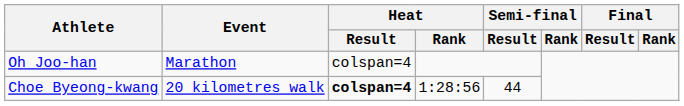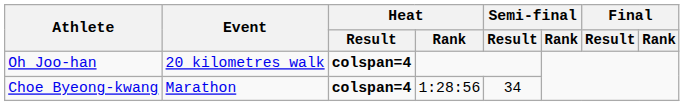(201, 63) Marathon -> (245, 63) 20 kilometres walk
(372, 63) normal -> (372, 63) bold
(245, 88) 20 kilometres walk -> (201, 88) Marathon
(512, 88) 44 -> (512, 88) 34
